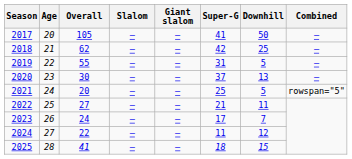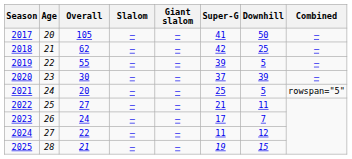(221, 63) 31 -> (221, 63) 39
(263, 77) 13 -> (263, 77) 39
(84, 147) 41 -> (84, 147) 21
(221, 147) 18 -> (221, 147) 19
